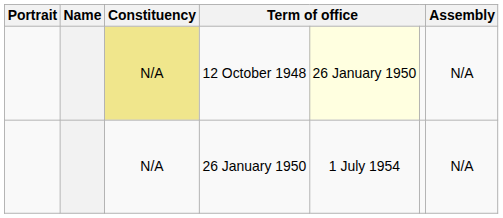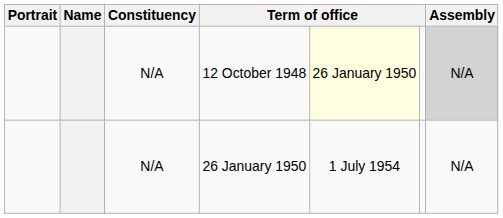(152, 73) khaki background -> (152, 73) no background
(462, 73) no background -> (462, 73) lightgrey background
